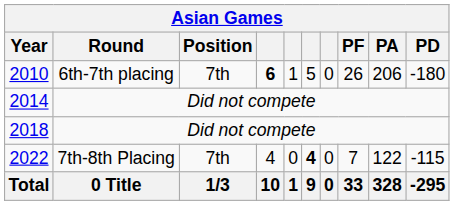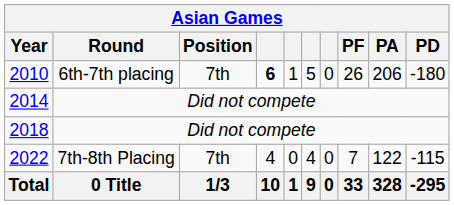(311, 158) bold -> (311, 158) normal
